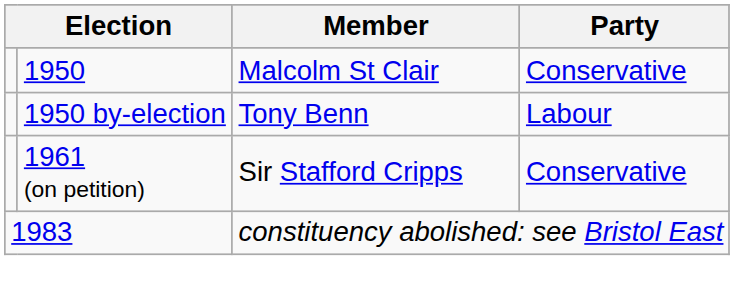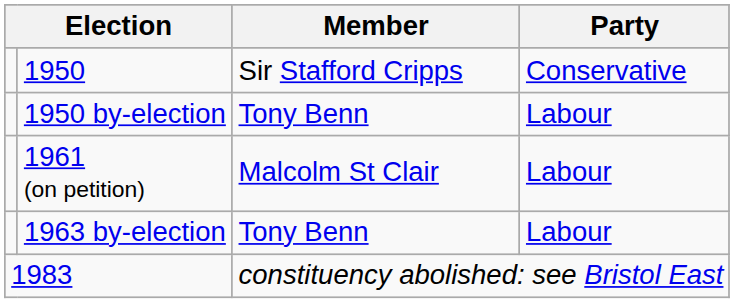(339, 69) Malcolm St Clair -> (351, 69) Sir Stafford Cripps
(351, 172) Sir Stafford Cripps -> (339, 172) Malcolm St Clair
(606, 172) Conservative -> (569, 172) Labour
+ row: (125, 231)
